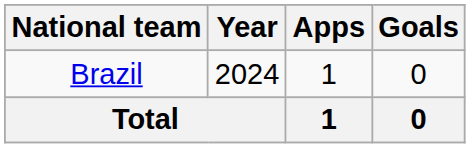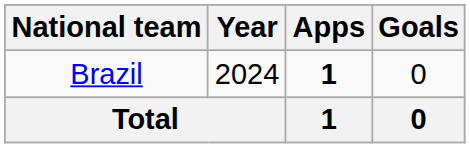(329, 73) normal -> (329, 73) bold
